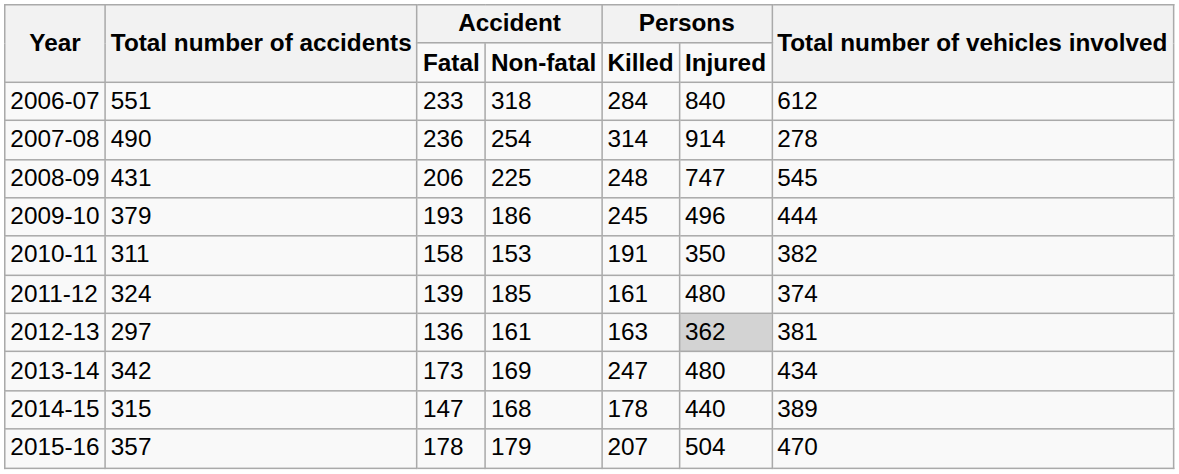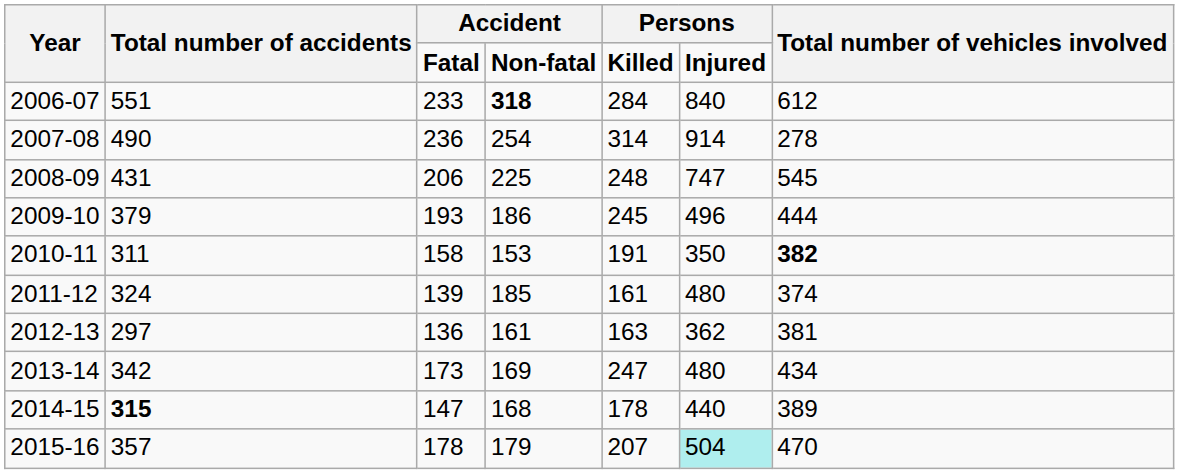(511, 100) normal -> (511, 100) bold
(797, 255) normal -> (797, 255) bold
(705, 332) lightgrey background -> (705, 332) no background
(131, 409) normal -> (131, 409) bold
(705, 448) no background -> (705, 448) paleturquoise background
